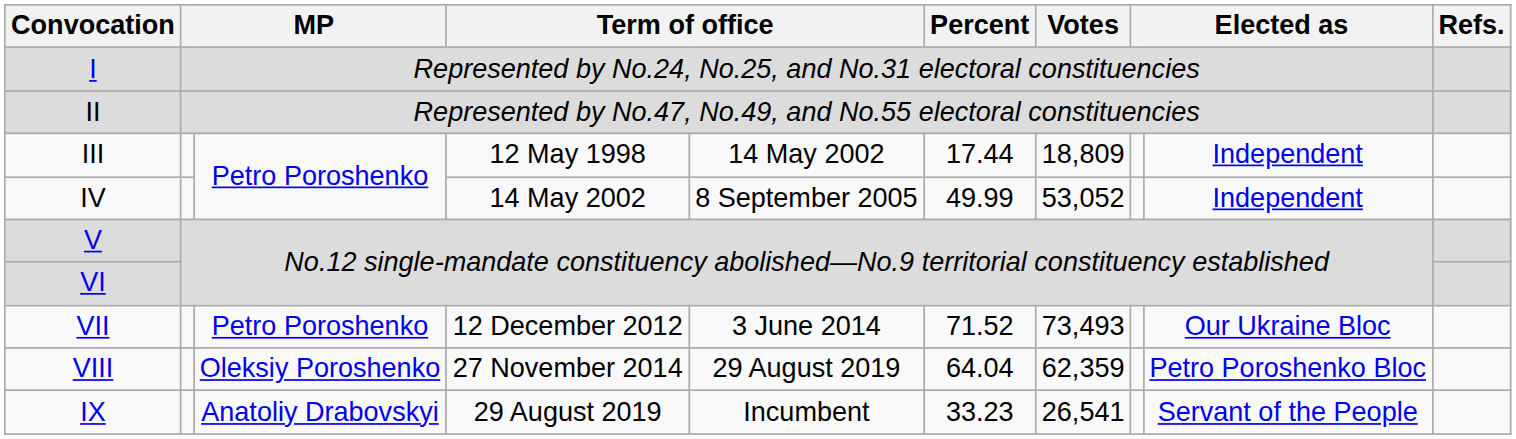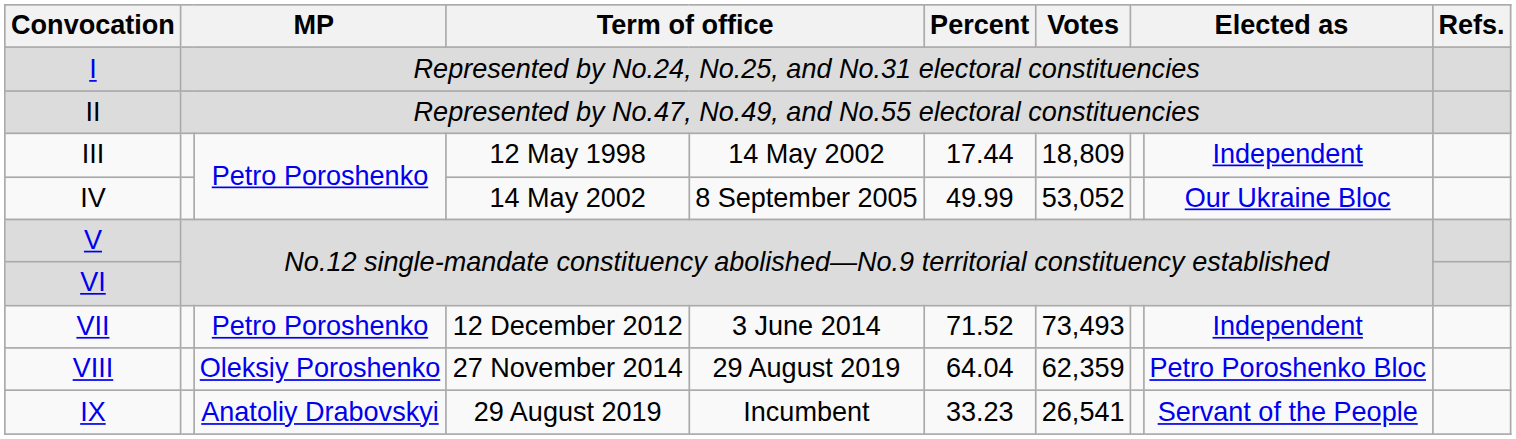(1288, 197) Independent -> (1288, 197) Our Ukraine Bloc
(1288, 326) Our Ukraine Bloc -> (1288, 326) Independent
